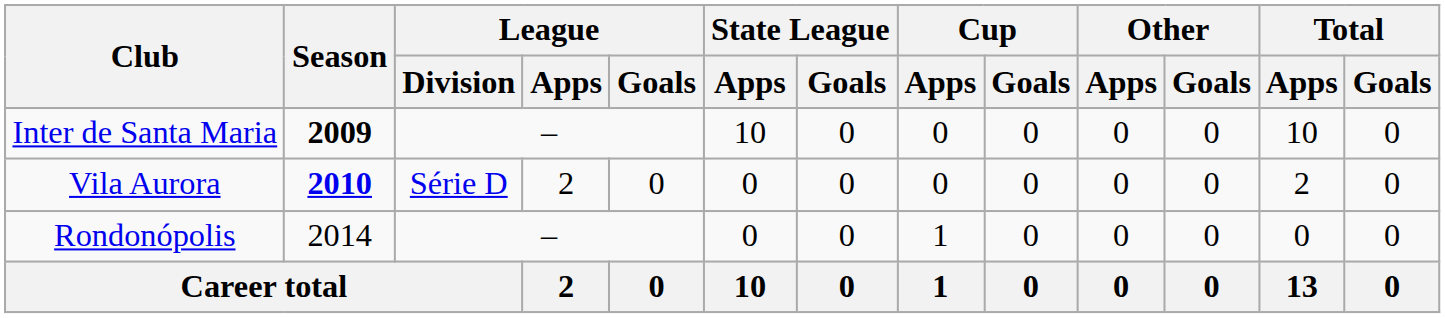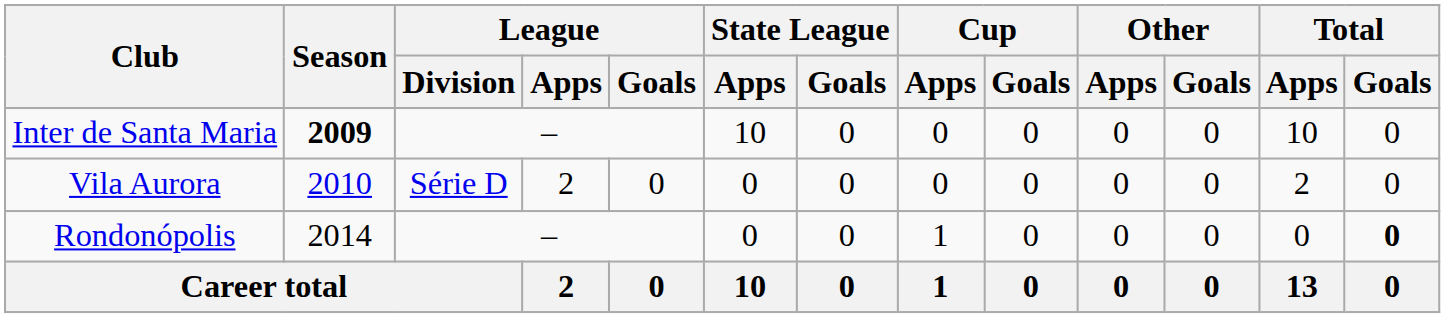(340, 183) bold -> (340, 183) normal
(1392, 235) normal -> (1392, 235) bold
